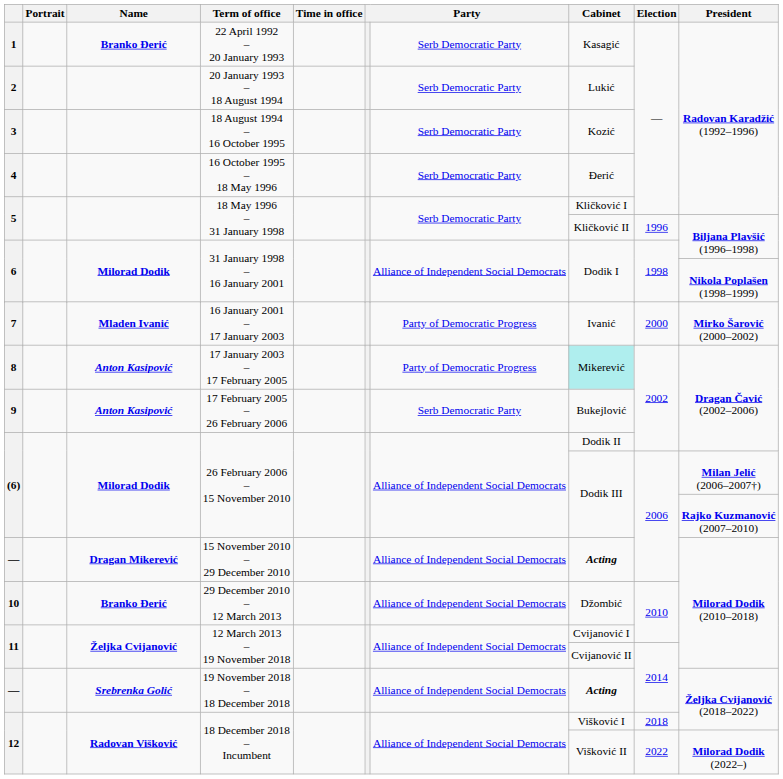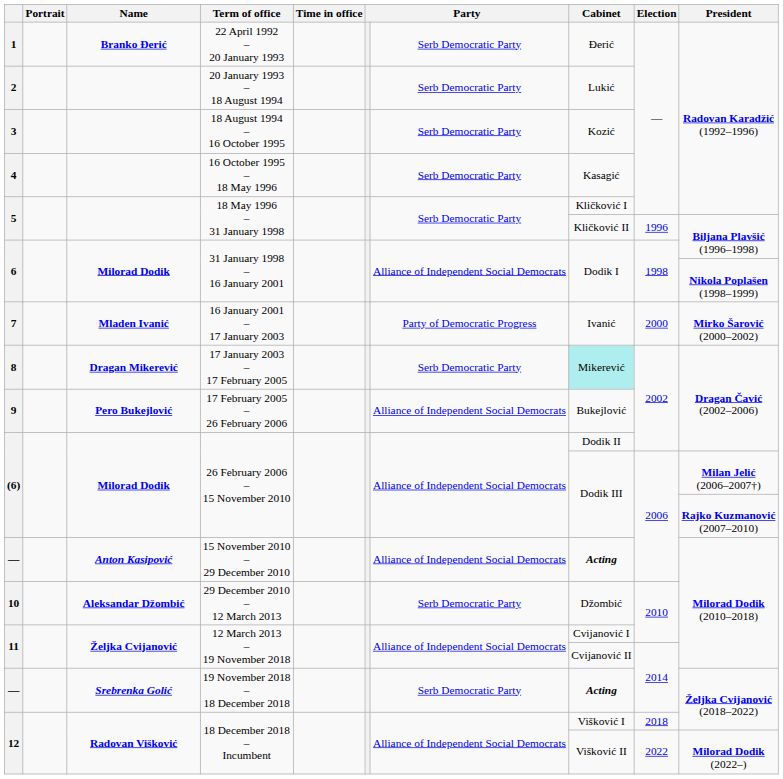(601, 44) Kasagić -> (601, 44) Đerić
(601, 175) Đerić -> (601, 175) Kasagić
(134, 367) Anton Kasipović -> (134, 367) Dragan Mikerević
(469, 367) Party of Democratic Progress -> (469, 367) Serb Democratic Party
(134, 410) Anton Kasipović -> (134, 410) Pero Bukejlović
(469, 410) Serb Democratic Party -> (469, 410) Alliance of Independent Social Democrats
(134, 559) Dragan Mikerević -> (134, 559) Anton Kasipović
(134, 603) Branko Đerić -> (134, 603) Aleksandar Džombić
(469, 603) Alliance of Independent Social Democrats -> (469, 603) Serb Democratic Party
(469, 690) Alliance of Independent Social Democrats -> (469, 690) Serb Democratic Party
